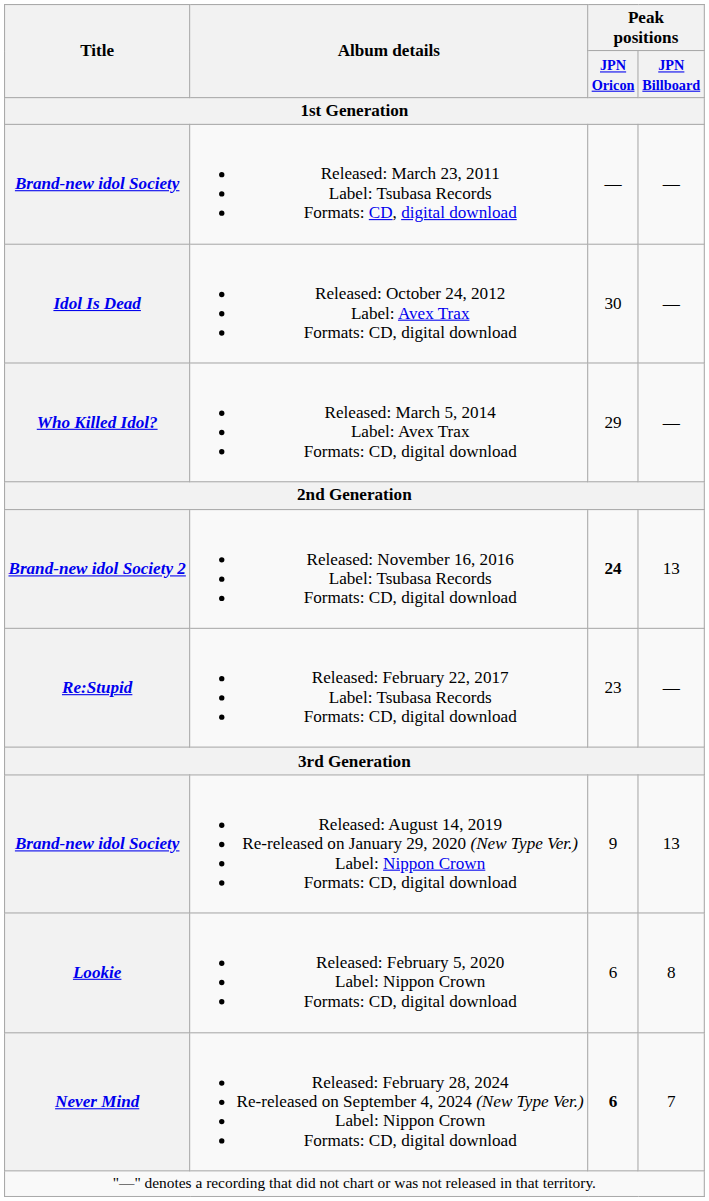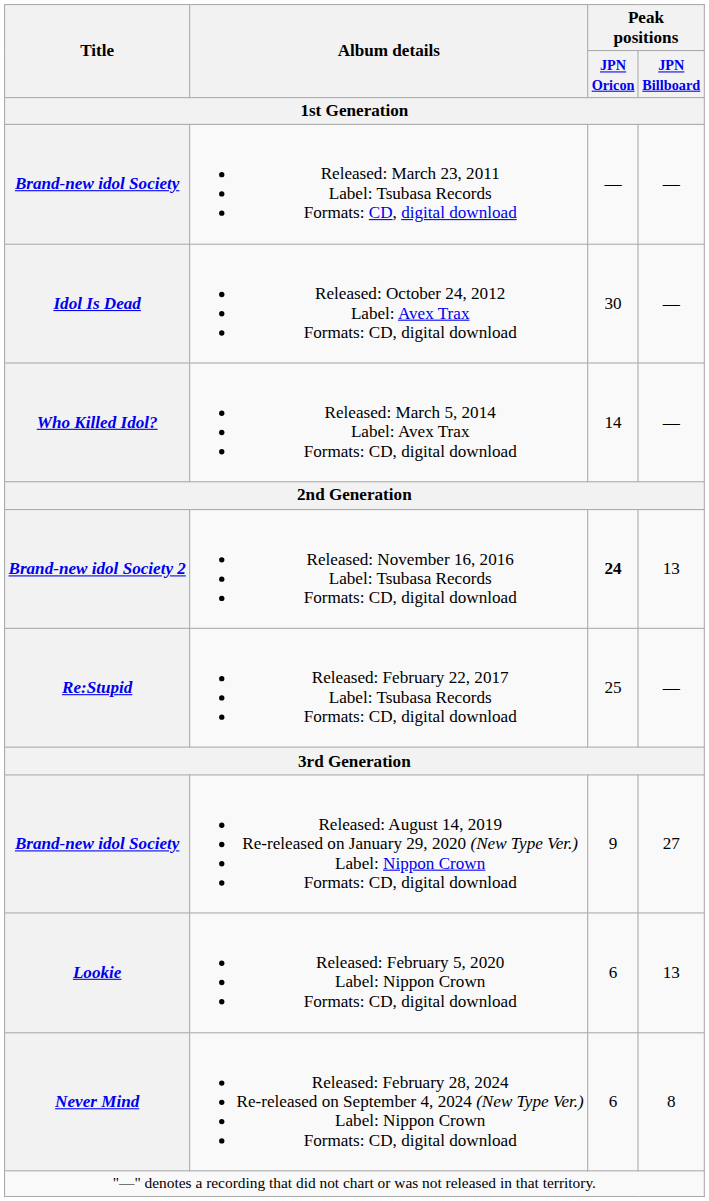(613, 422) 29 -> (613, 422) 14
(613, 687) 23 -> (613, 687) 25
(671, 843) 13 -> (671, 843) 27
(671, 972) 8 -> (671, 972) 13
(613, 1101) bold -> (613, 1101) normal
(671, 1101) 7 -> (671, 1101) 8
